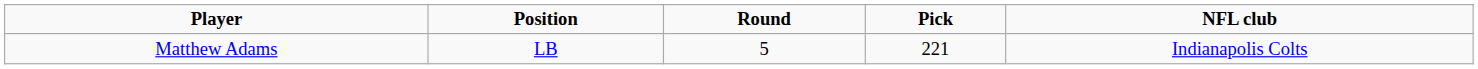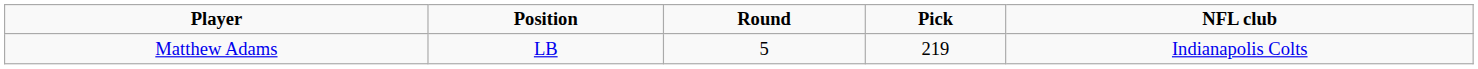(935, 48) 221 -> (935, 48) 219
